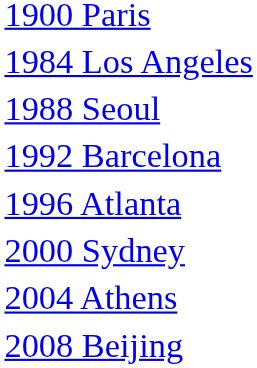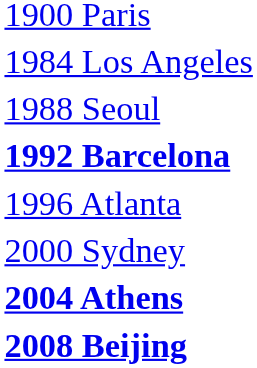(113, 156) normal -> (117, 156) bold
(91, 298) normal -> (94, 298) bold
(94, 345) normal -> (96, 345) bold
